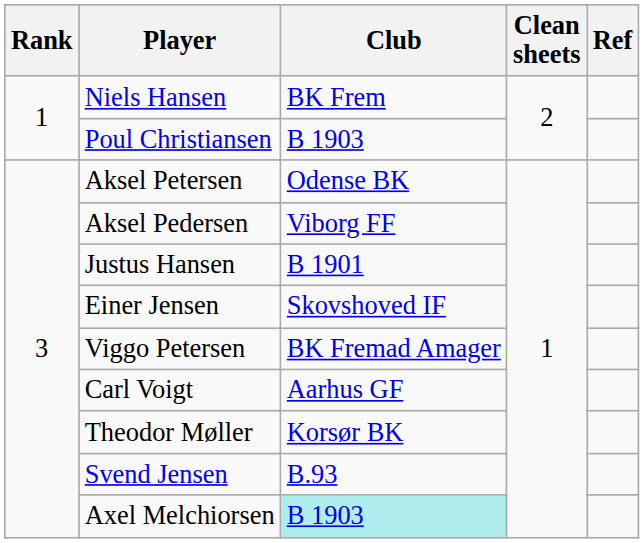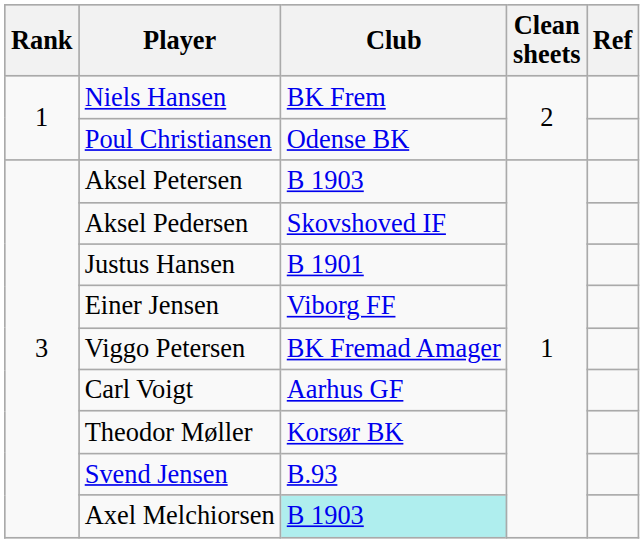(325, 138) B 1903 -> (348, 138) Odense BK
(348, 180) Odense BK -> (325, 180) B 1903
(341, 222) Viborg FF -> (366, 222) Skovshoved IF
(366, 306) Skovshoved IF -> (341, 306) Viborg FF
